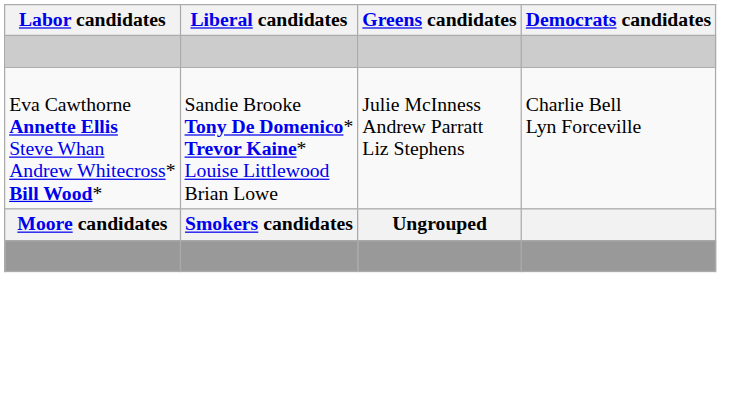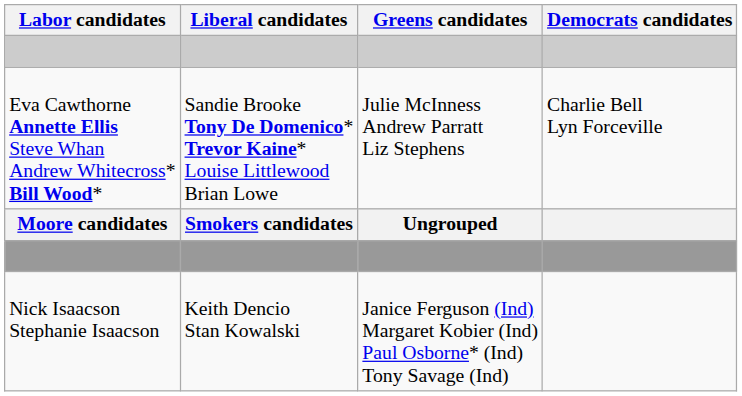+ row: (84, 320)
